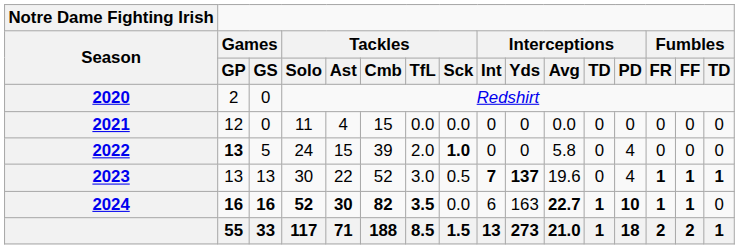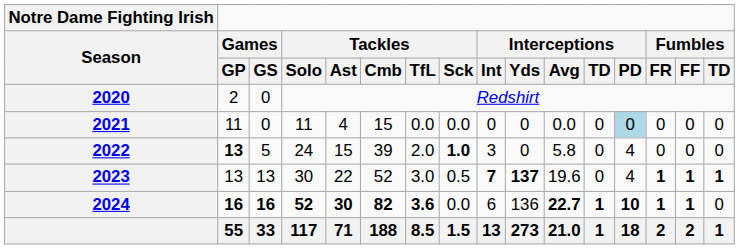(234, 124) 12 -> (234, 124) 11
(630, 124) no background -> (630, 124) lightblue background
(491, 151) 0 -> (491, 151) 3
(423, 204) 3.5 -> (423, 204) 3.6
(525, 204) 163 -> (525, 204) 136
